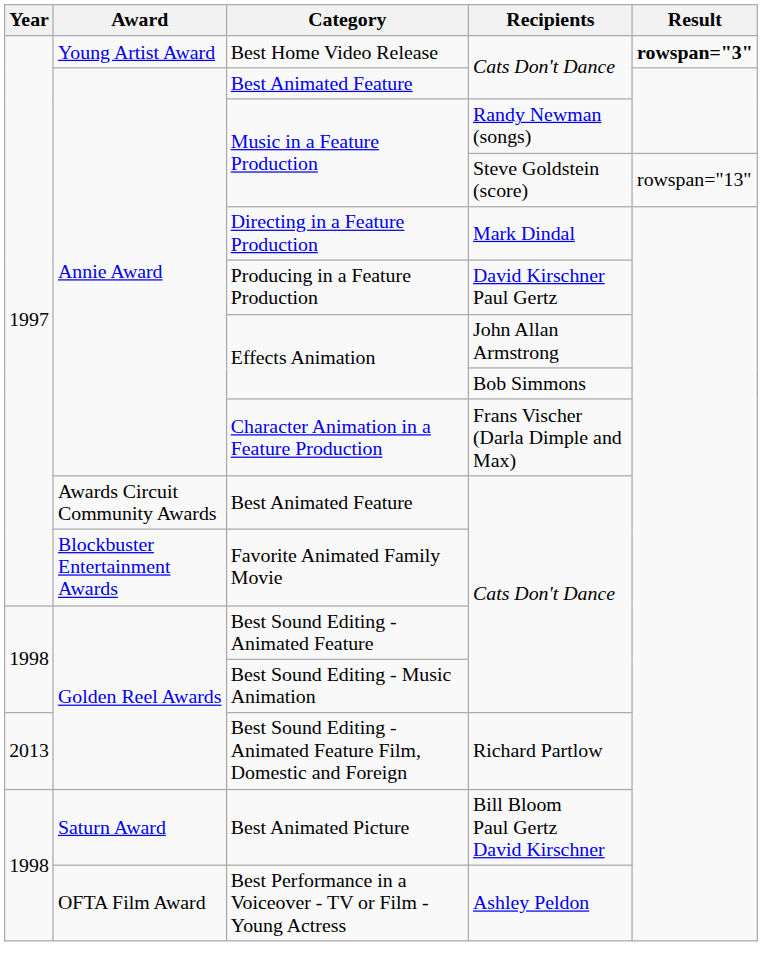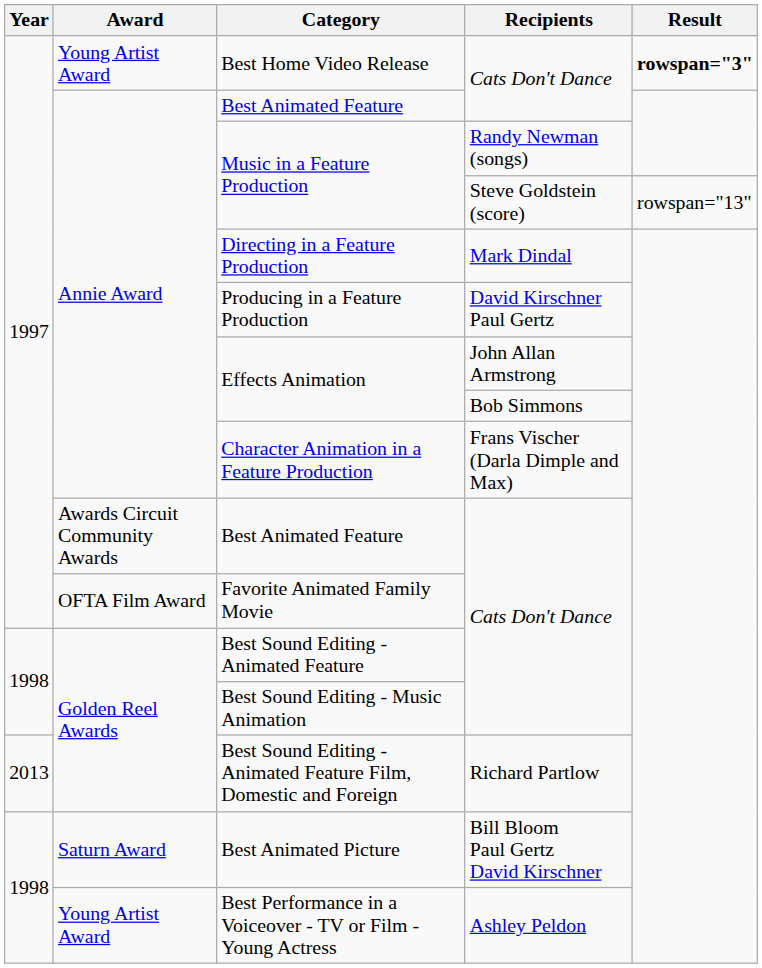(114, 567) Blockbuster Entertainment Awards -> (132, 600) OFTA Film Award
(132, 903) OFTA Film Award -> (109, 925) Young Artist Award
